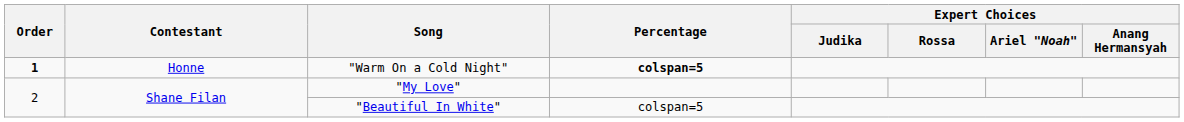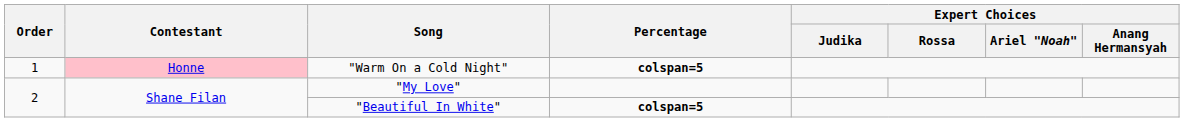(35, 68) bold -> (35, 68) normal
(186, 68) no background -> (186, 68) pink background
(670, 107) normal -> (670, 107) bold
